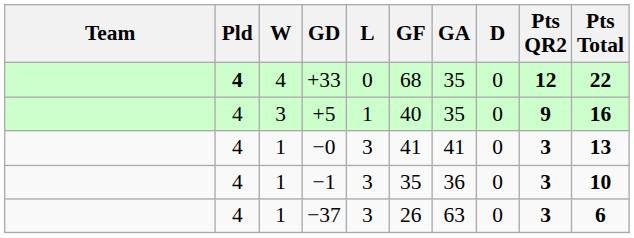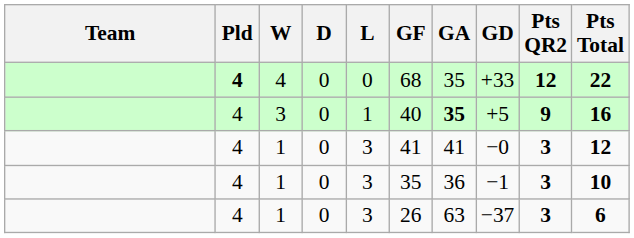columns swapped: (498, 33) <-> (324, 33)
(454, 113) normal -> (454, 113) bold
(600, 147) 13 -> (600, 147) 12
